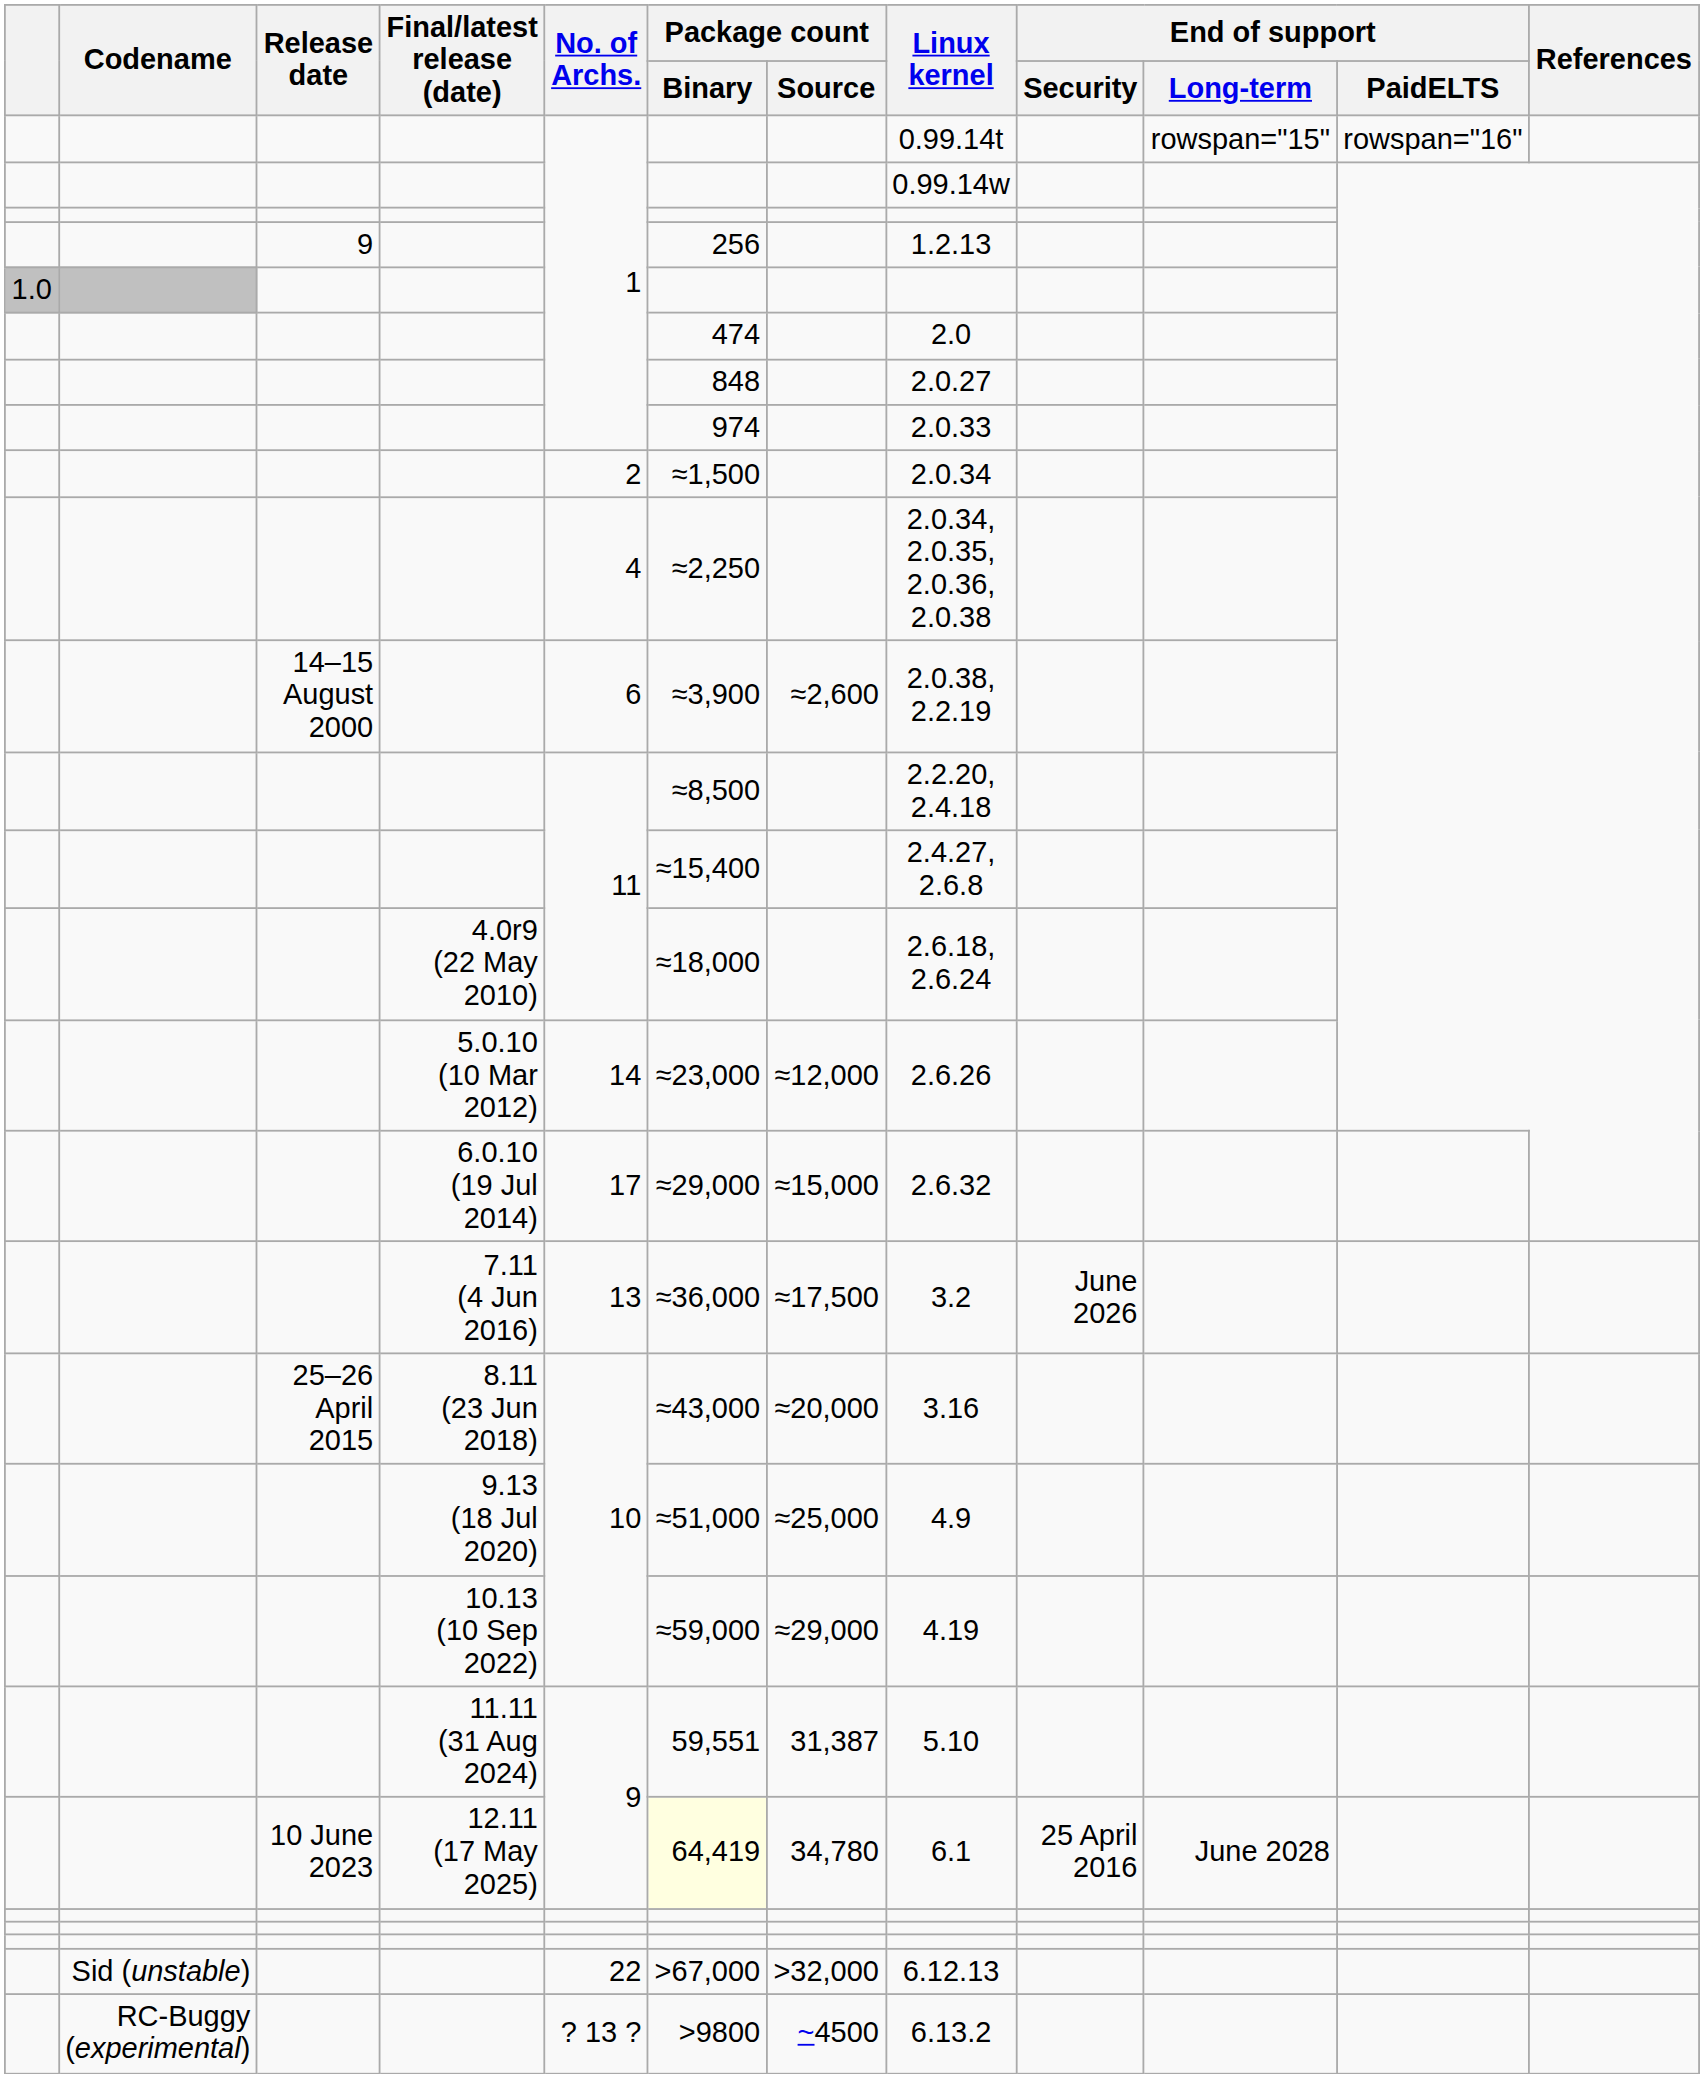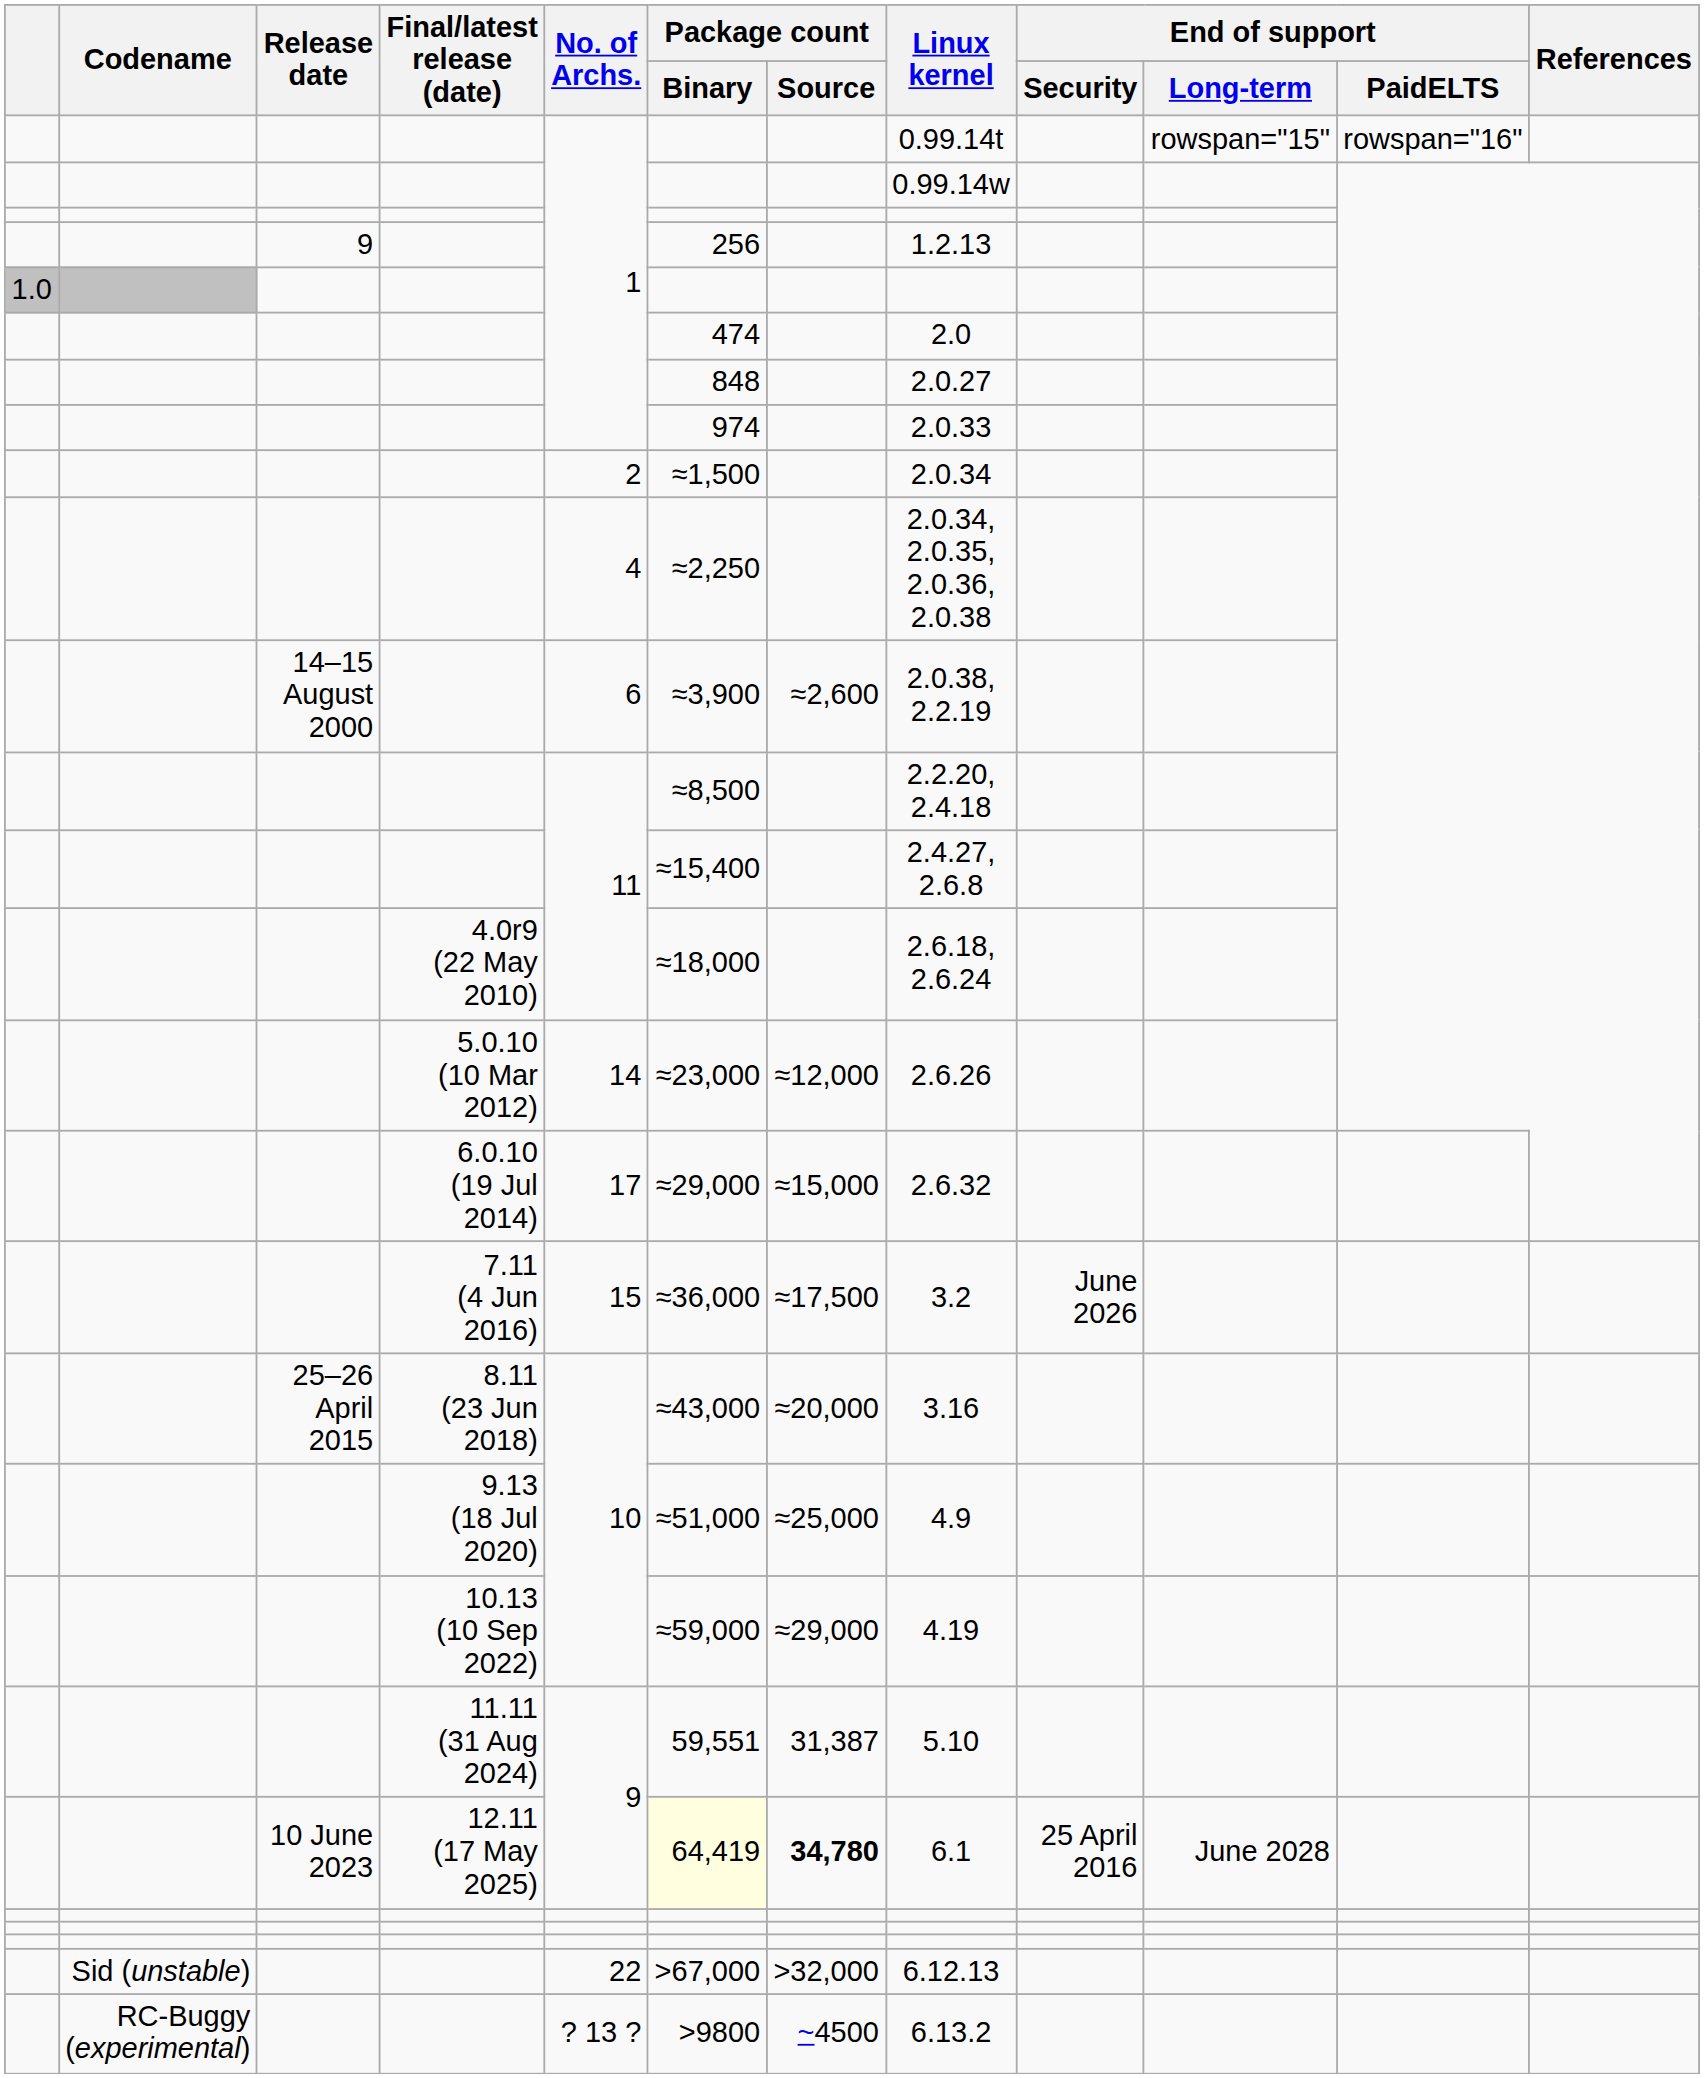(625, 1296) 13 -> (625, 1296) 15
(835, 1852) normal -> (835, 1852) bold
